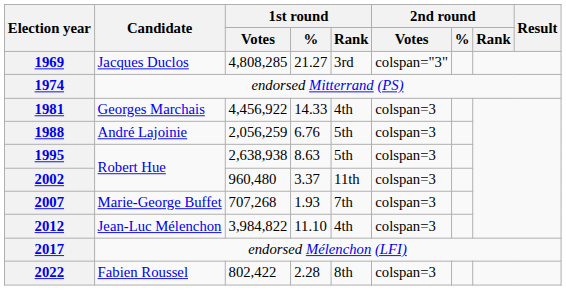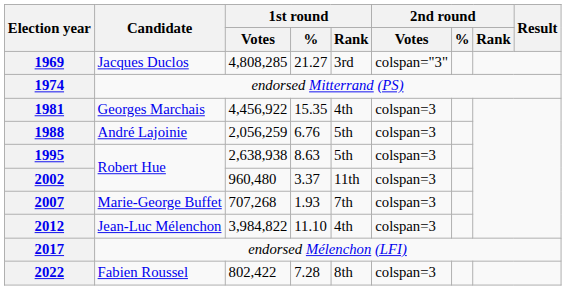(311, 109) 14.33 -> (311, 109) 15.35
(307, 272) 2.28 -> (307, 272) 7.28
